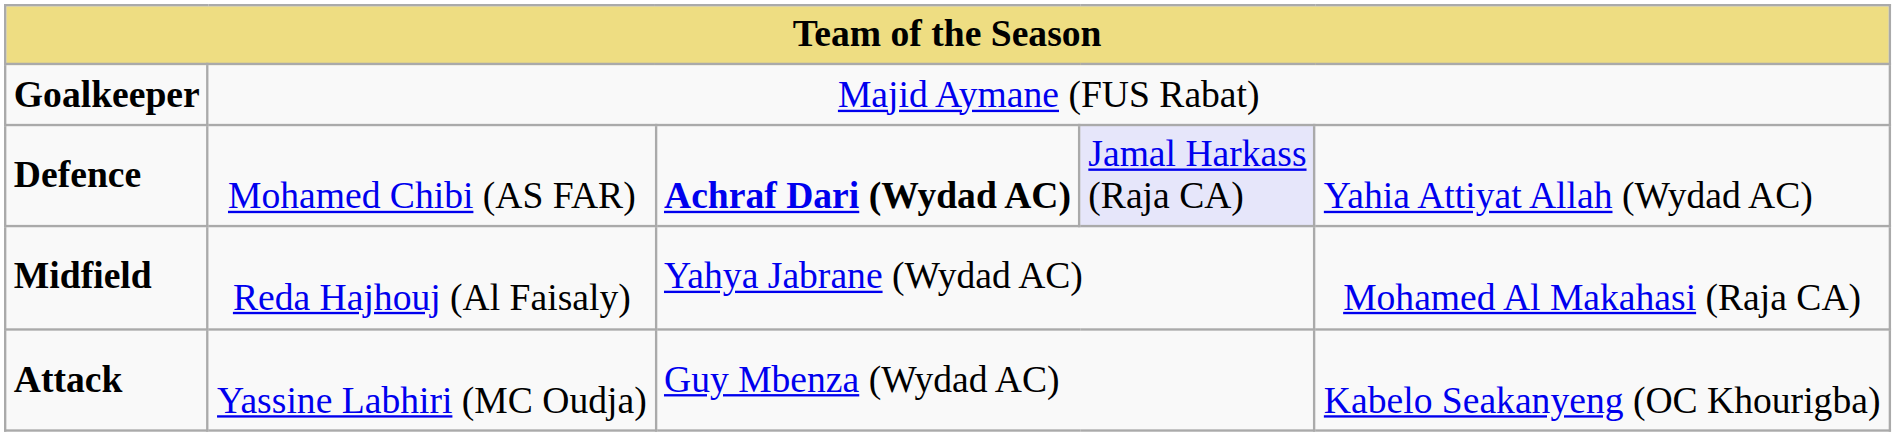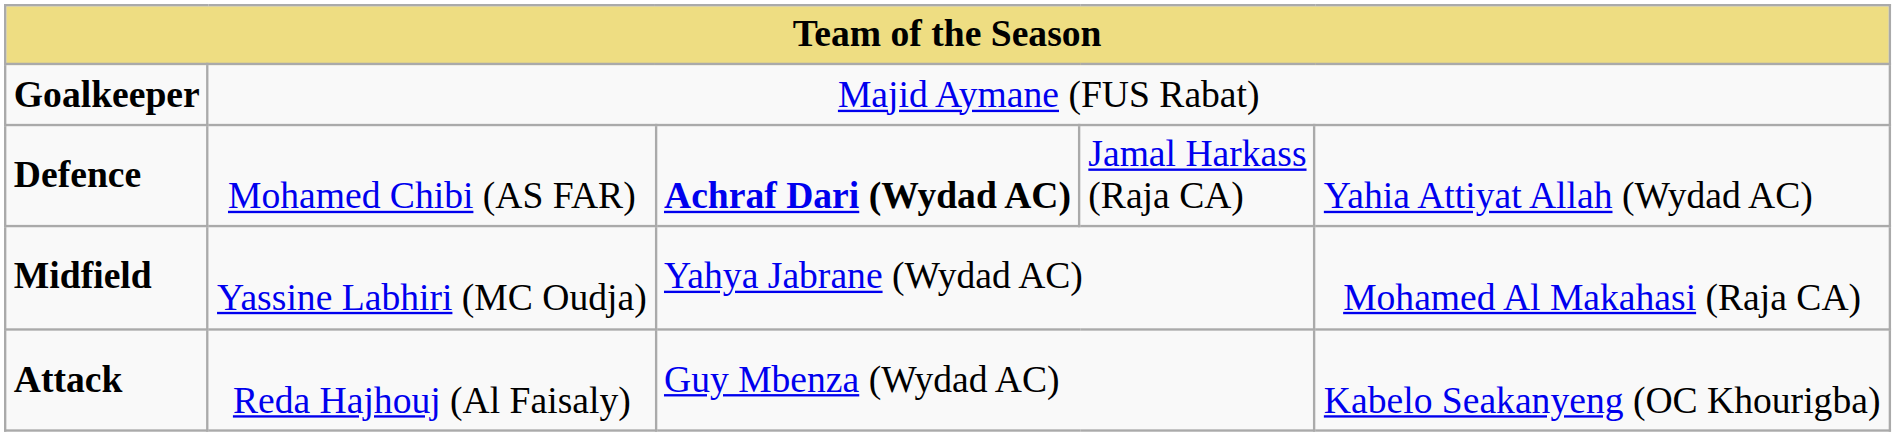(1197, 174) lavender background -> (1197, 174) no background
(432, 297) Reda Hajhouj (Al Faisaly) -> (432, 297) Yassine Labhiri (MC Oudja)
(432, 399) Yassine Labhiri (MC Oudja) -> (432, 399) Reda Hajhouj (Al Faisaly)
